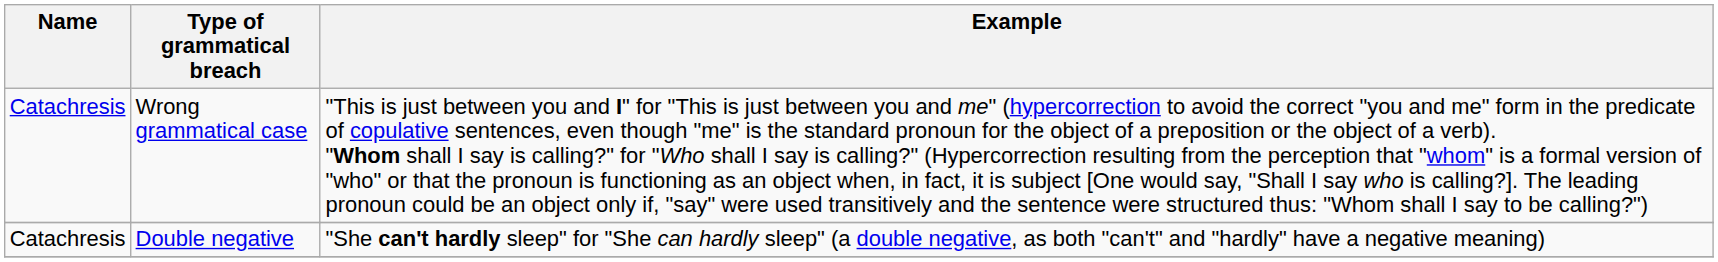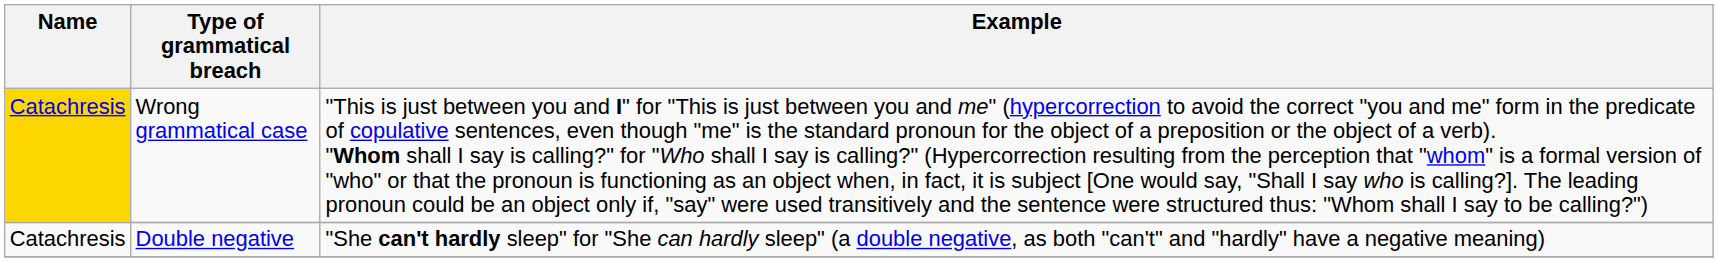(68, 105) no background -> (68, 105) gold background
